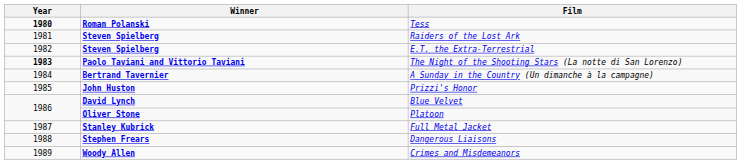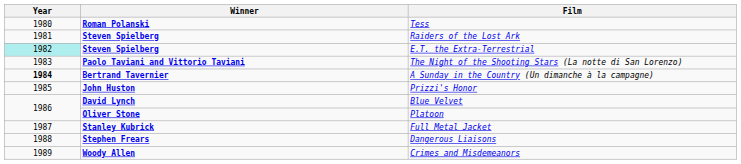(42, 24) bold -> (42, 24) normal
(42, 50) no background -> (42, 50) paleturquoise background
(42, 62) bold -> (42, 62) normal
(42, 75) normal -> (42, 75) bold
